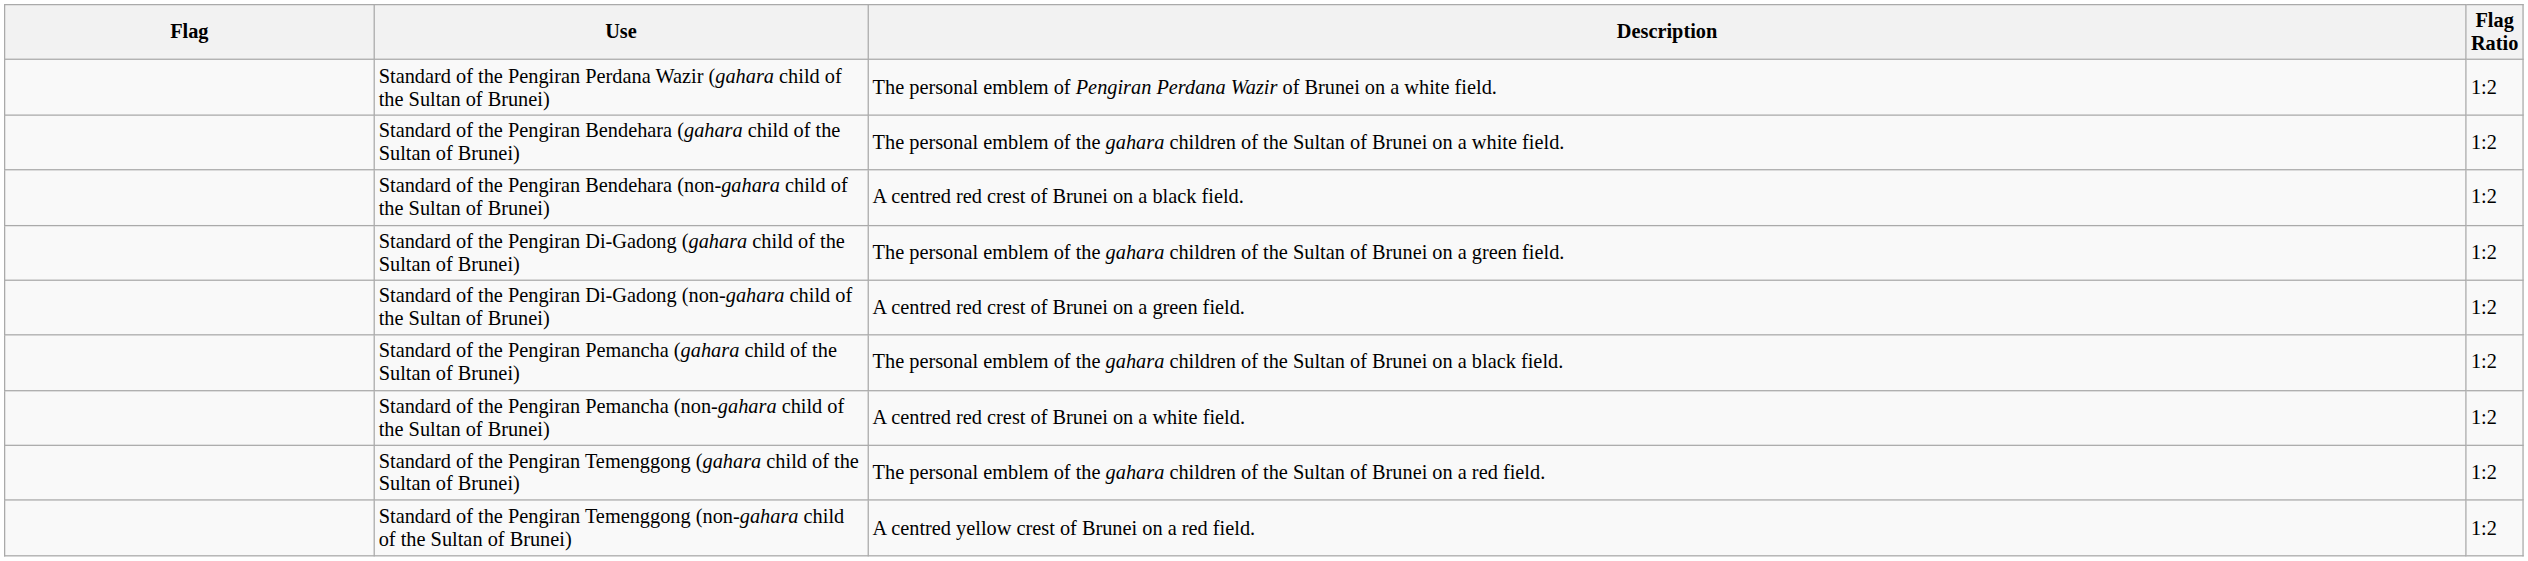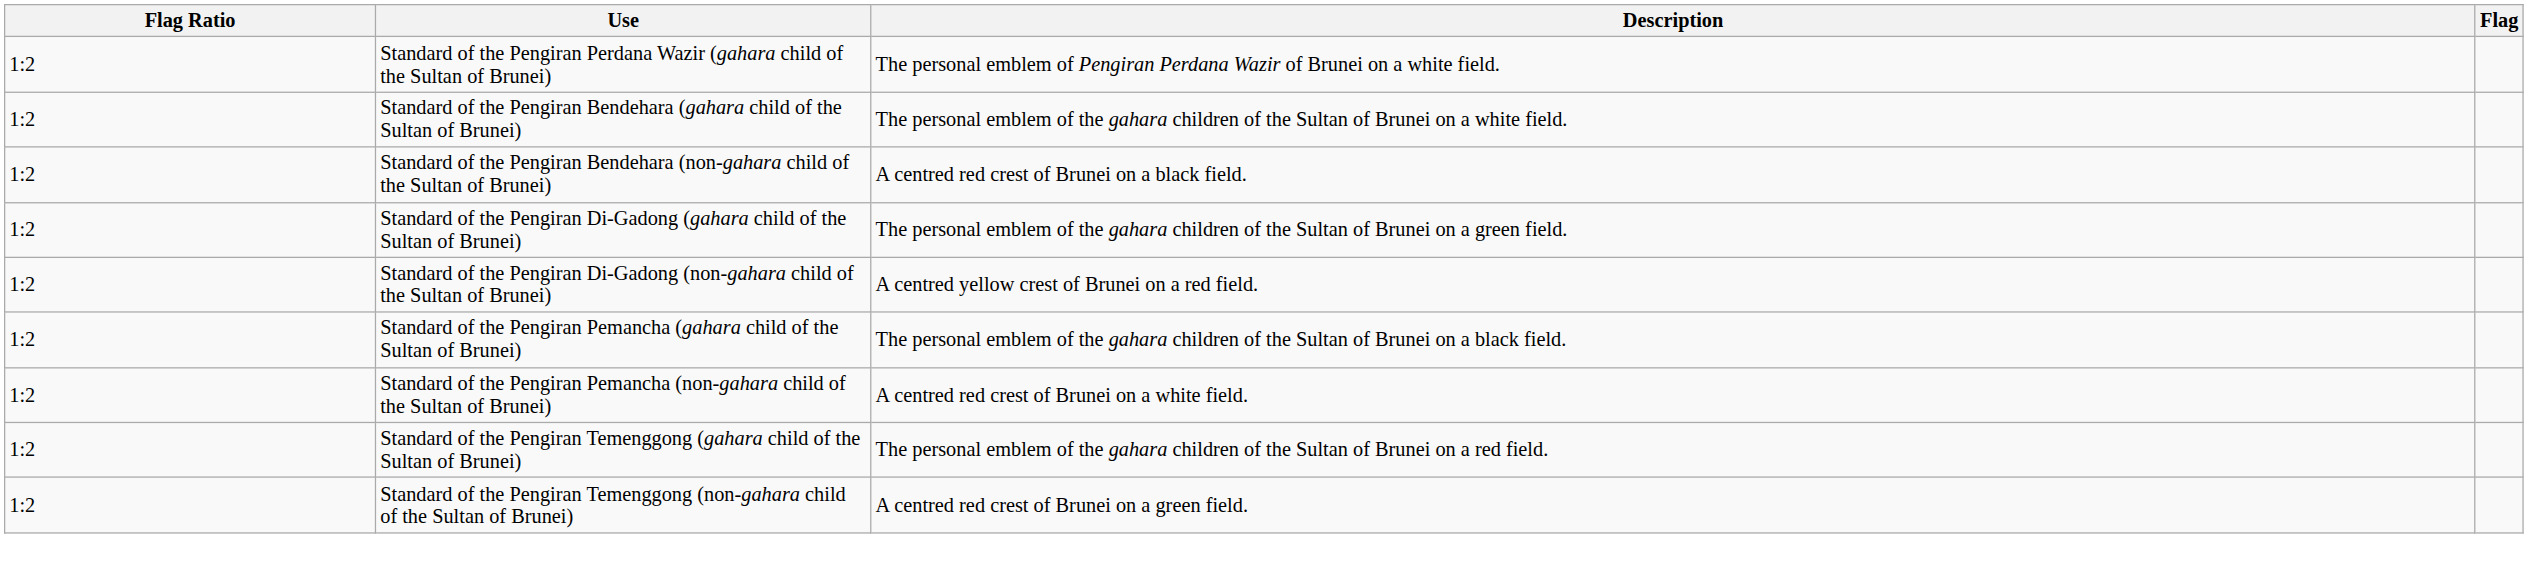columns swapped: (189, 32) <-> (2495, 32)
(1059, 307) A centred red crest of Brunei on a green field. -> (1067, 284) A centred yellow crest of Brunei on a red field.
(1064, 527) A centred yellow crest of Brunei on a red field. -> (1062, 504) A centred red crest of Brunei on a green field.
